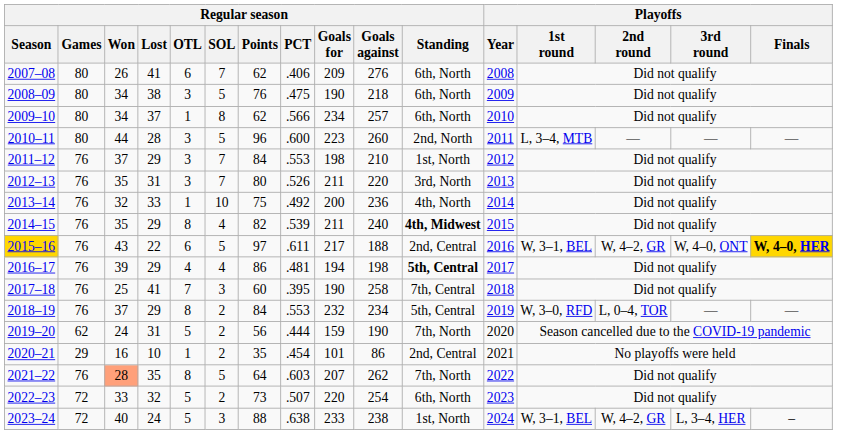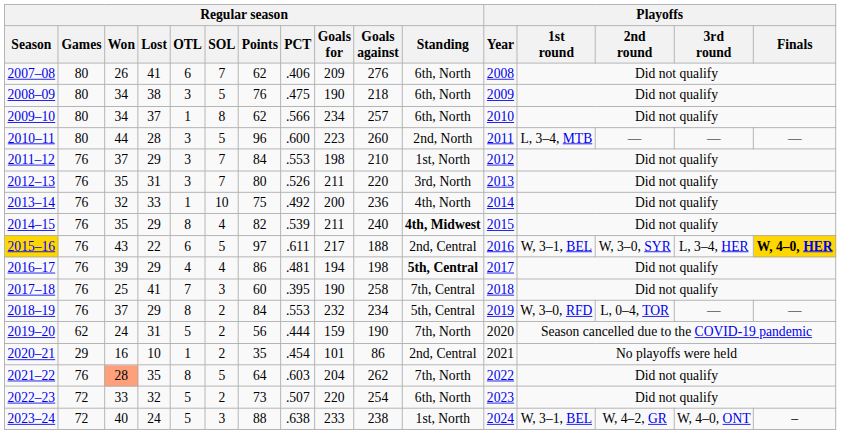(633, 246) W, 4–2, GR -> (635, 246) W, 3–0, SYR
(711, 246) W, 4–0, ONT -> (714, 246) L, 3–4, HER
(334, 375) 207 -> (334, 375) 204
(711, 418) L, 3–4, HER -> (714, 418) W, 4–0, ONT
